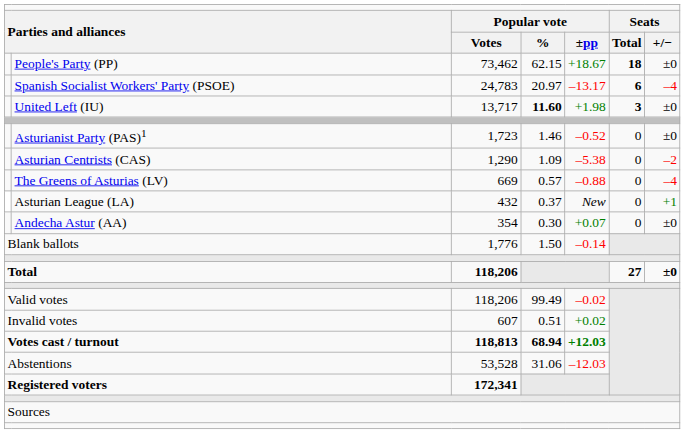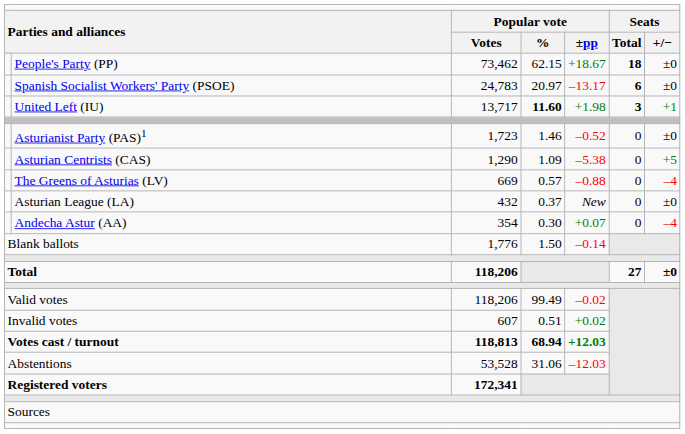(670, 85) –4 -> (670, 85) ±0
(670, 106) ±0 -> (670, 106) +1
(670, 159) –2 -> (670, 159) +5
(670, 201) +1 -> (670, 201) ±0
(670, 223) ±0 -> (670, 223) –4
